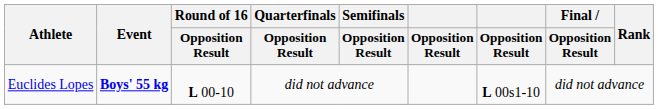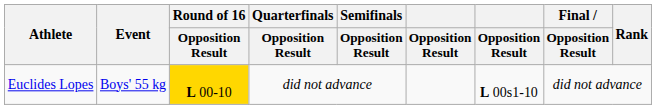(134, 85) bold -> (133, 85) normal
(211, 93) no background -> (209, 93) gold background
